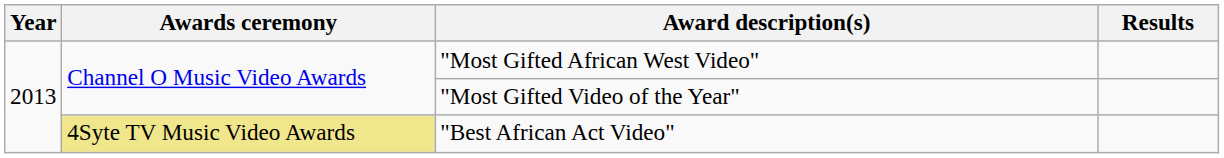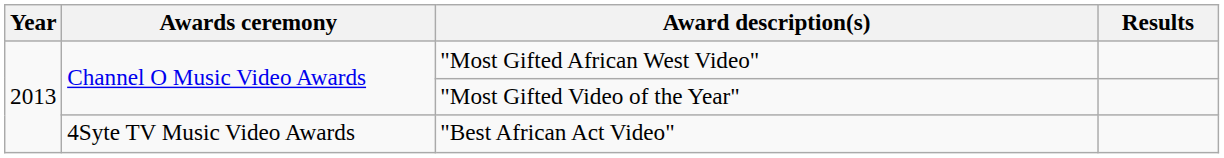(211, 133) khaki background -> (211, 133) no background
